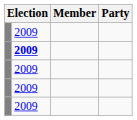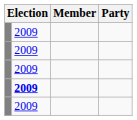(26, 50) bold -> (26, 50) normal
(26, 87) normal -> (26, 87) bold
